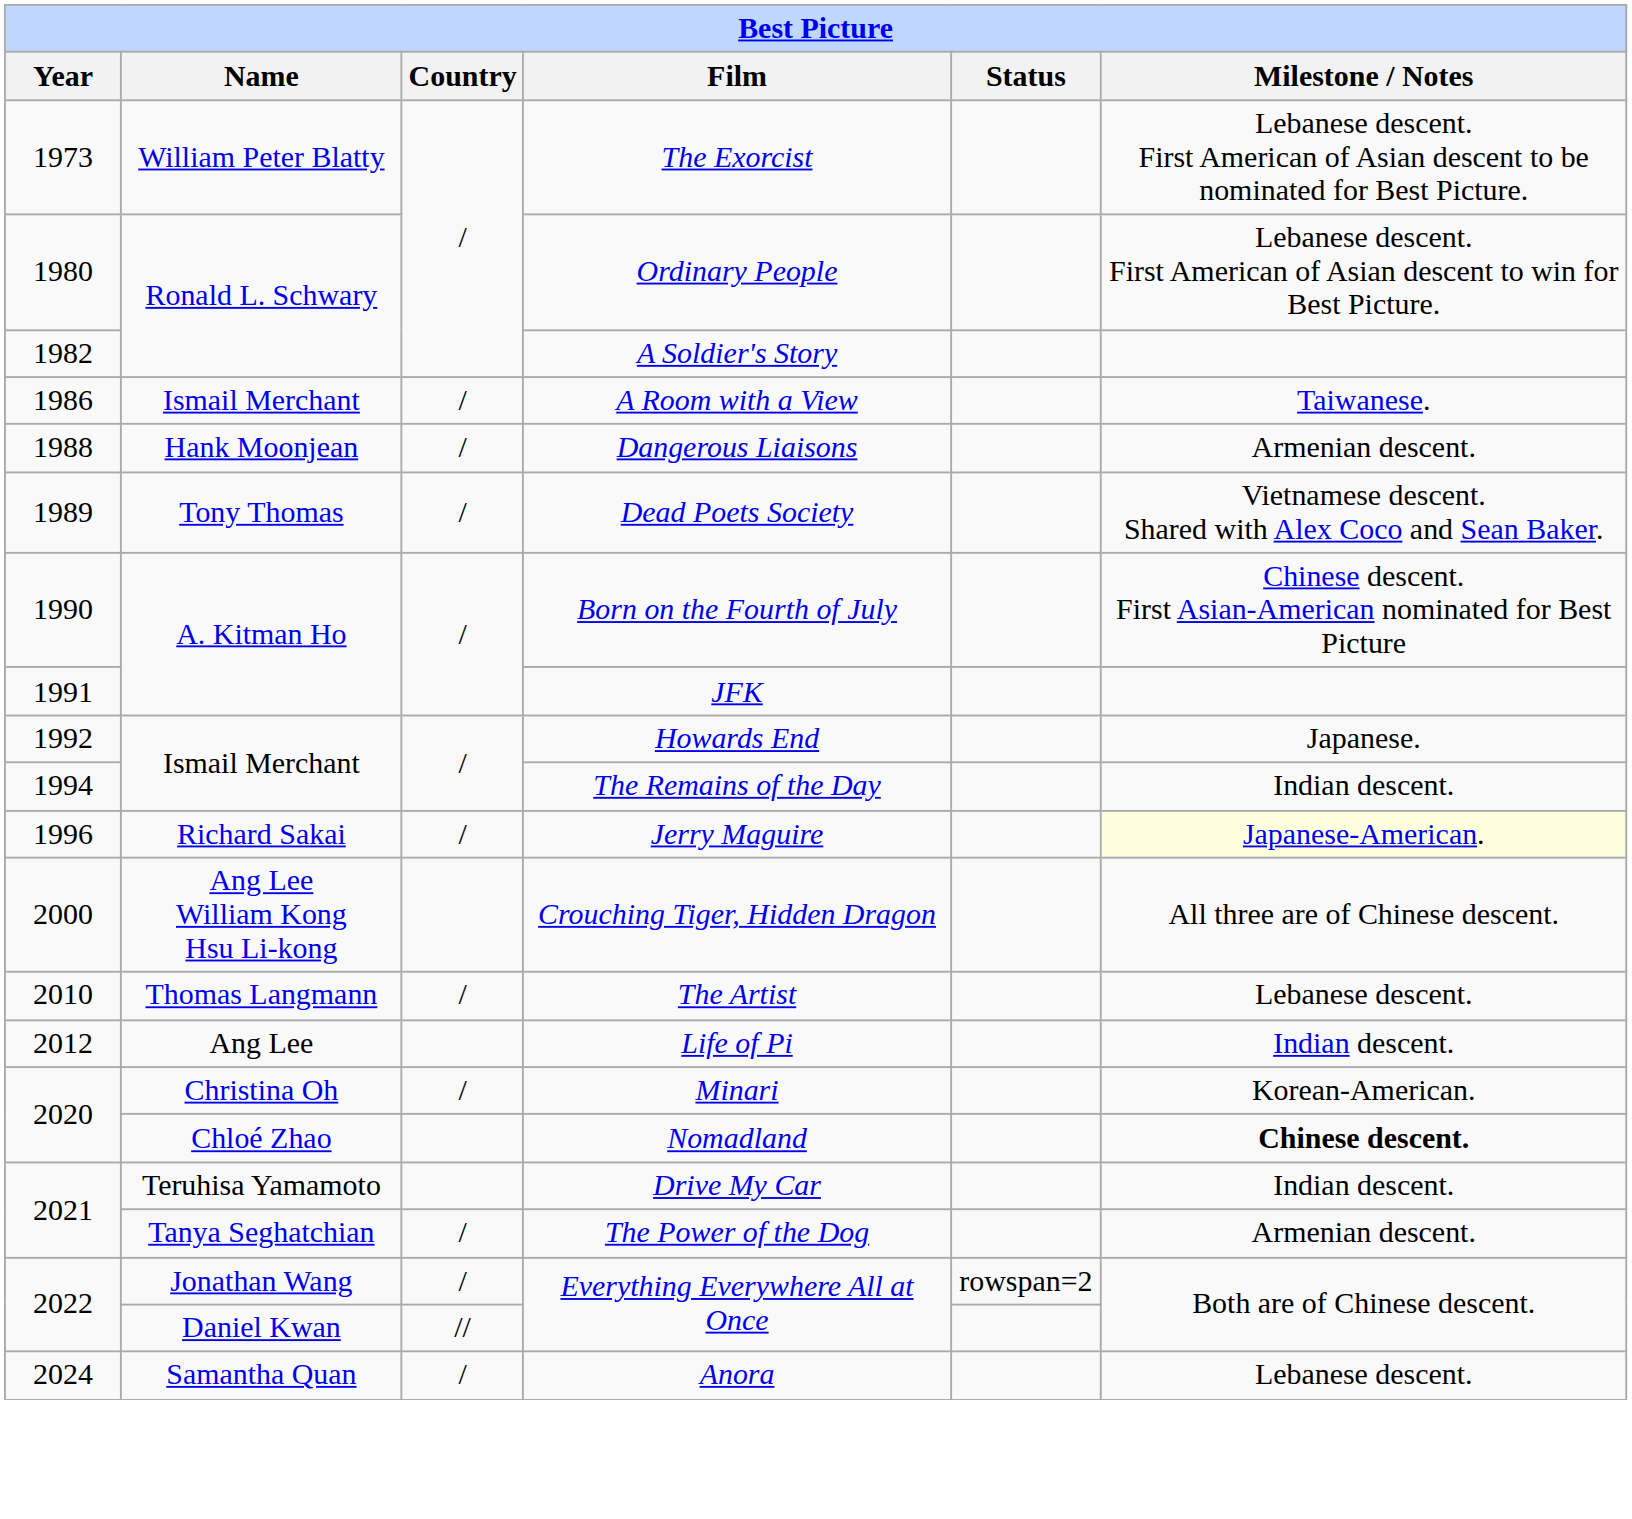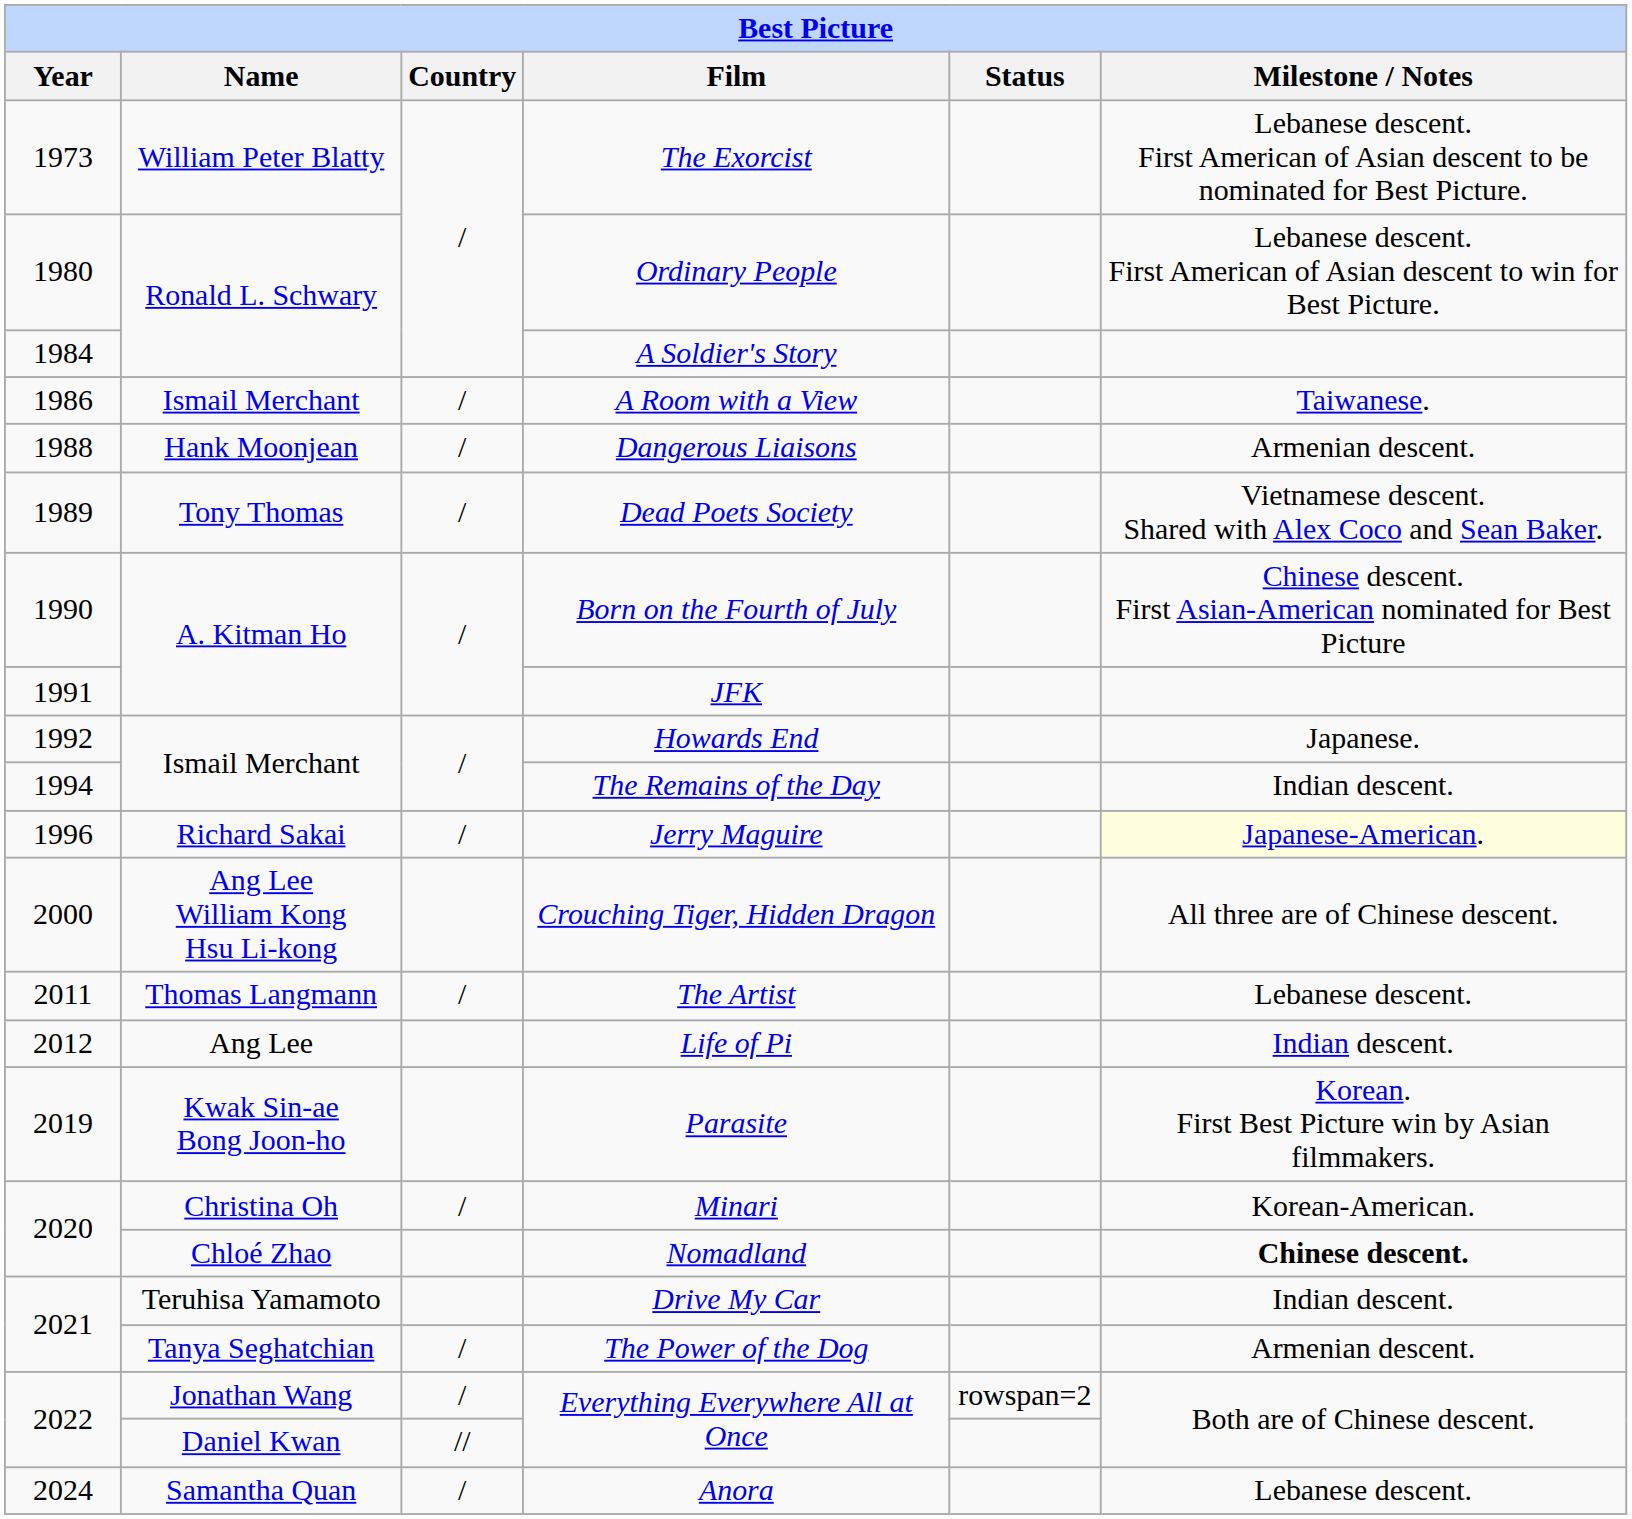(63, 352) 1982 -> (63, 352) 1984
(63, 995) 2010 -> (63, 995) 2011
+ row: (261, 1124)
